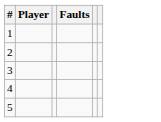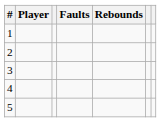+ column: (119, 14)
